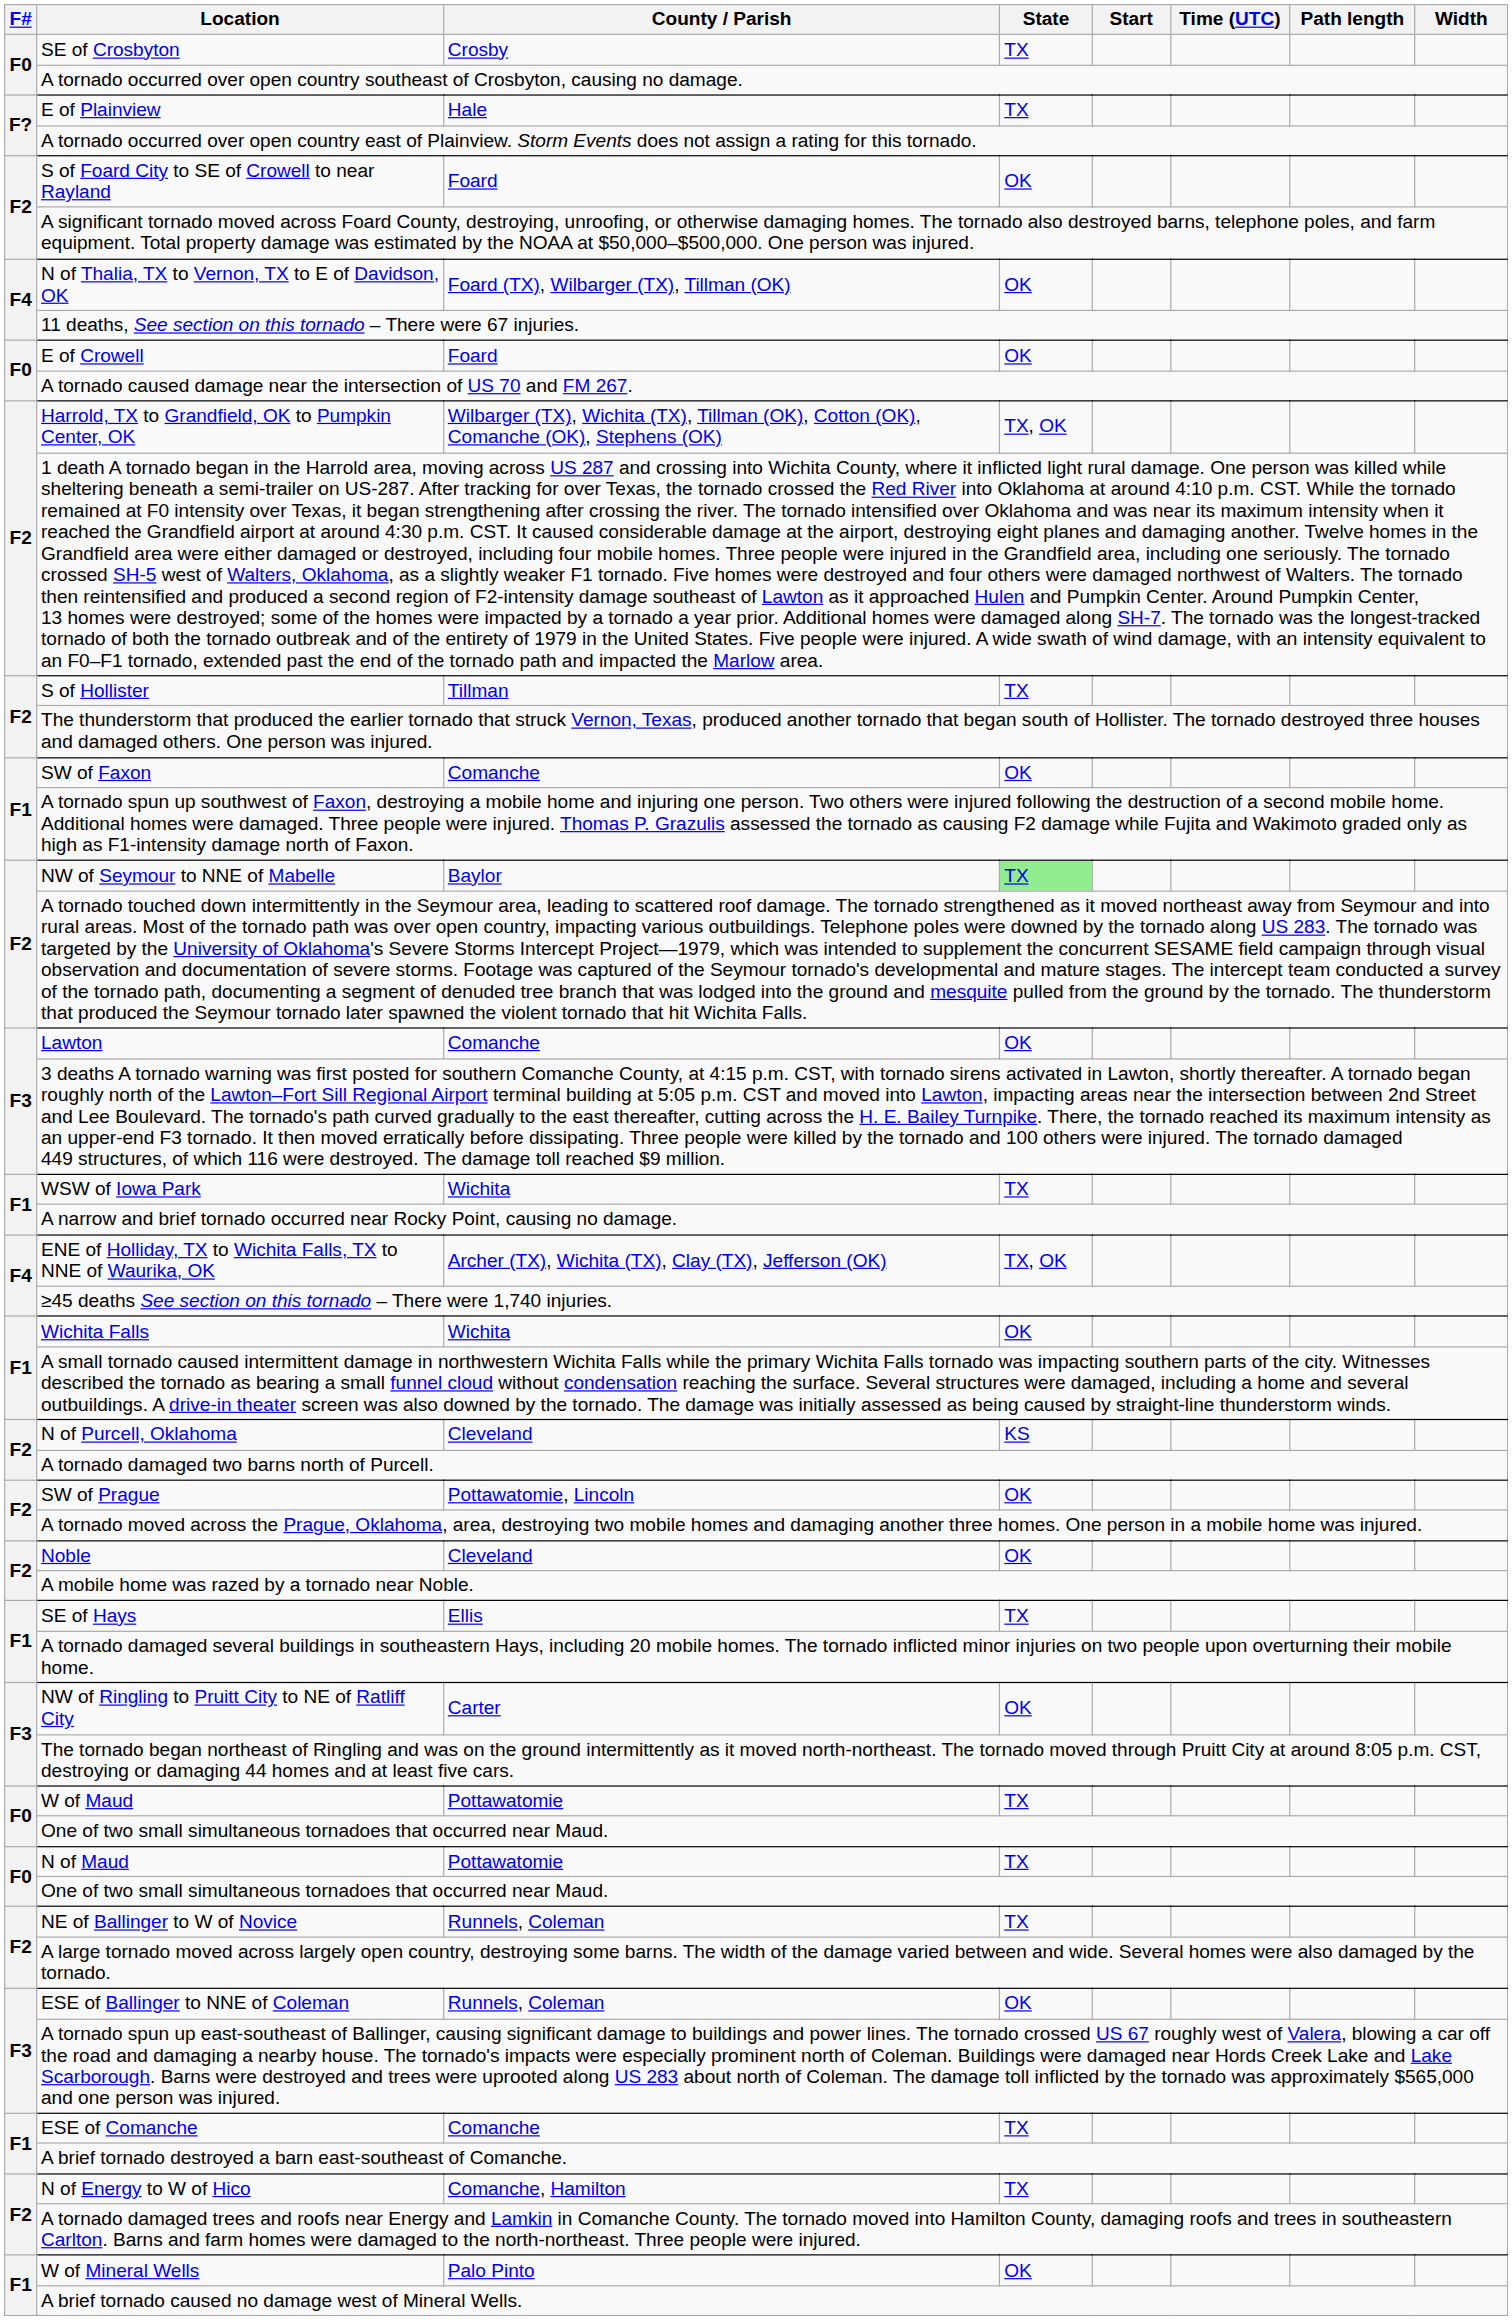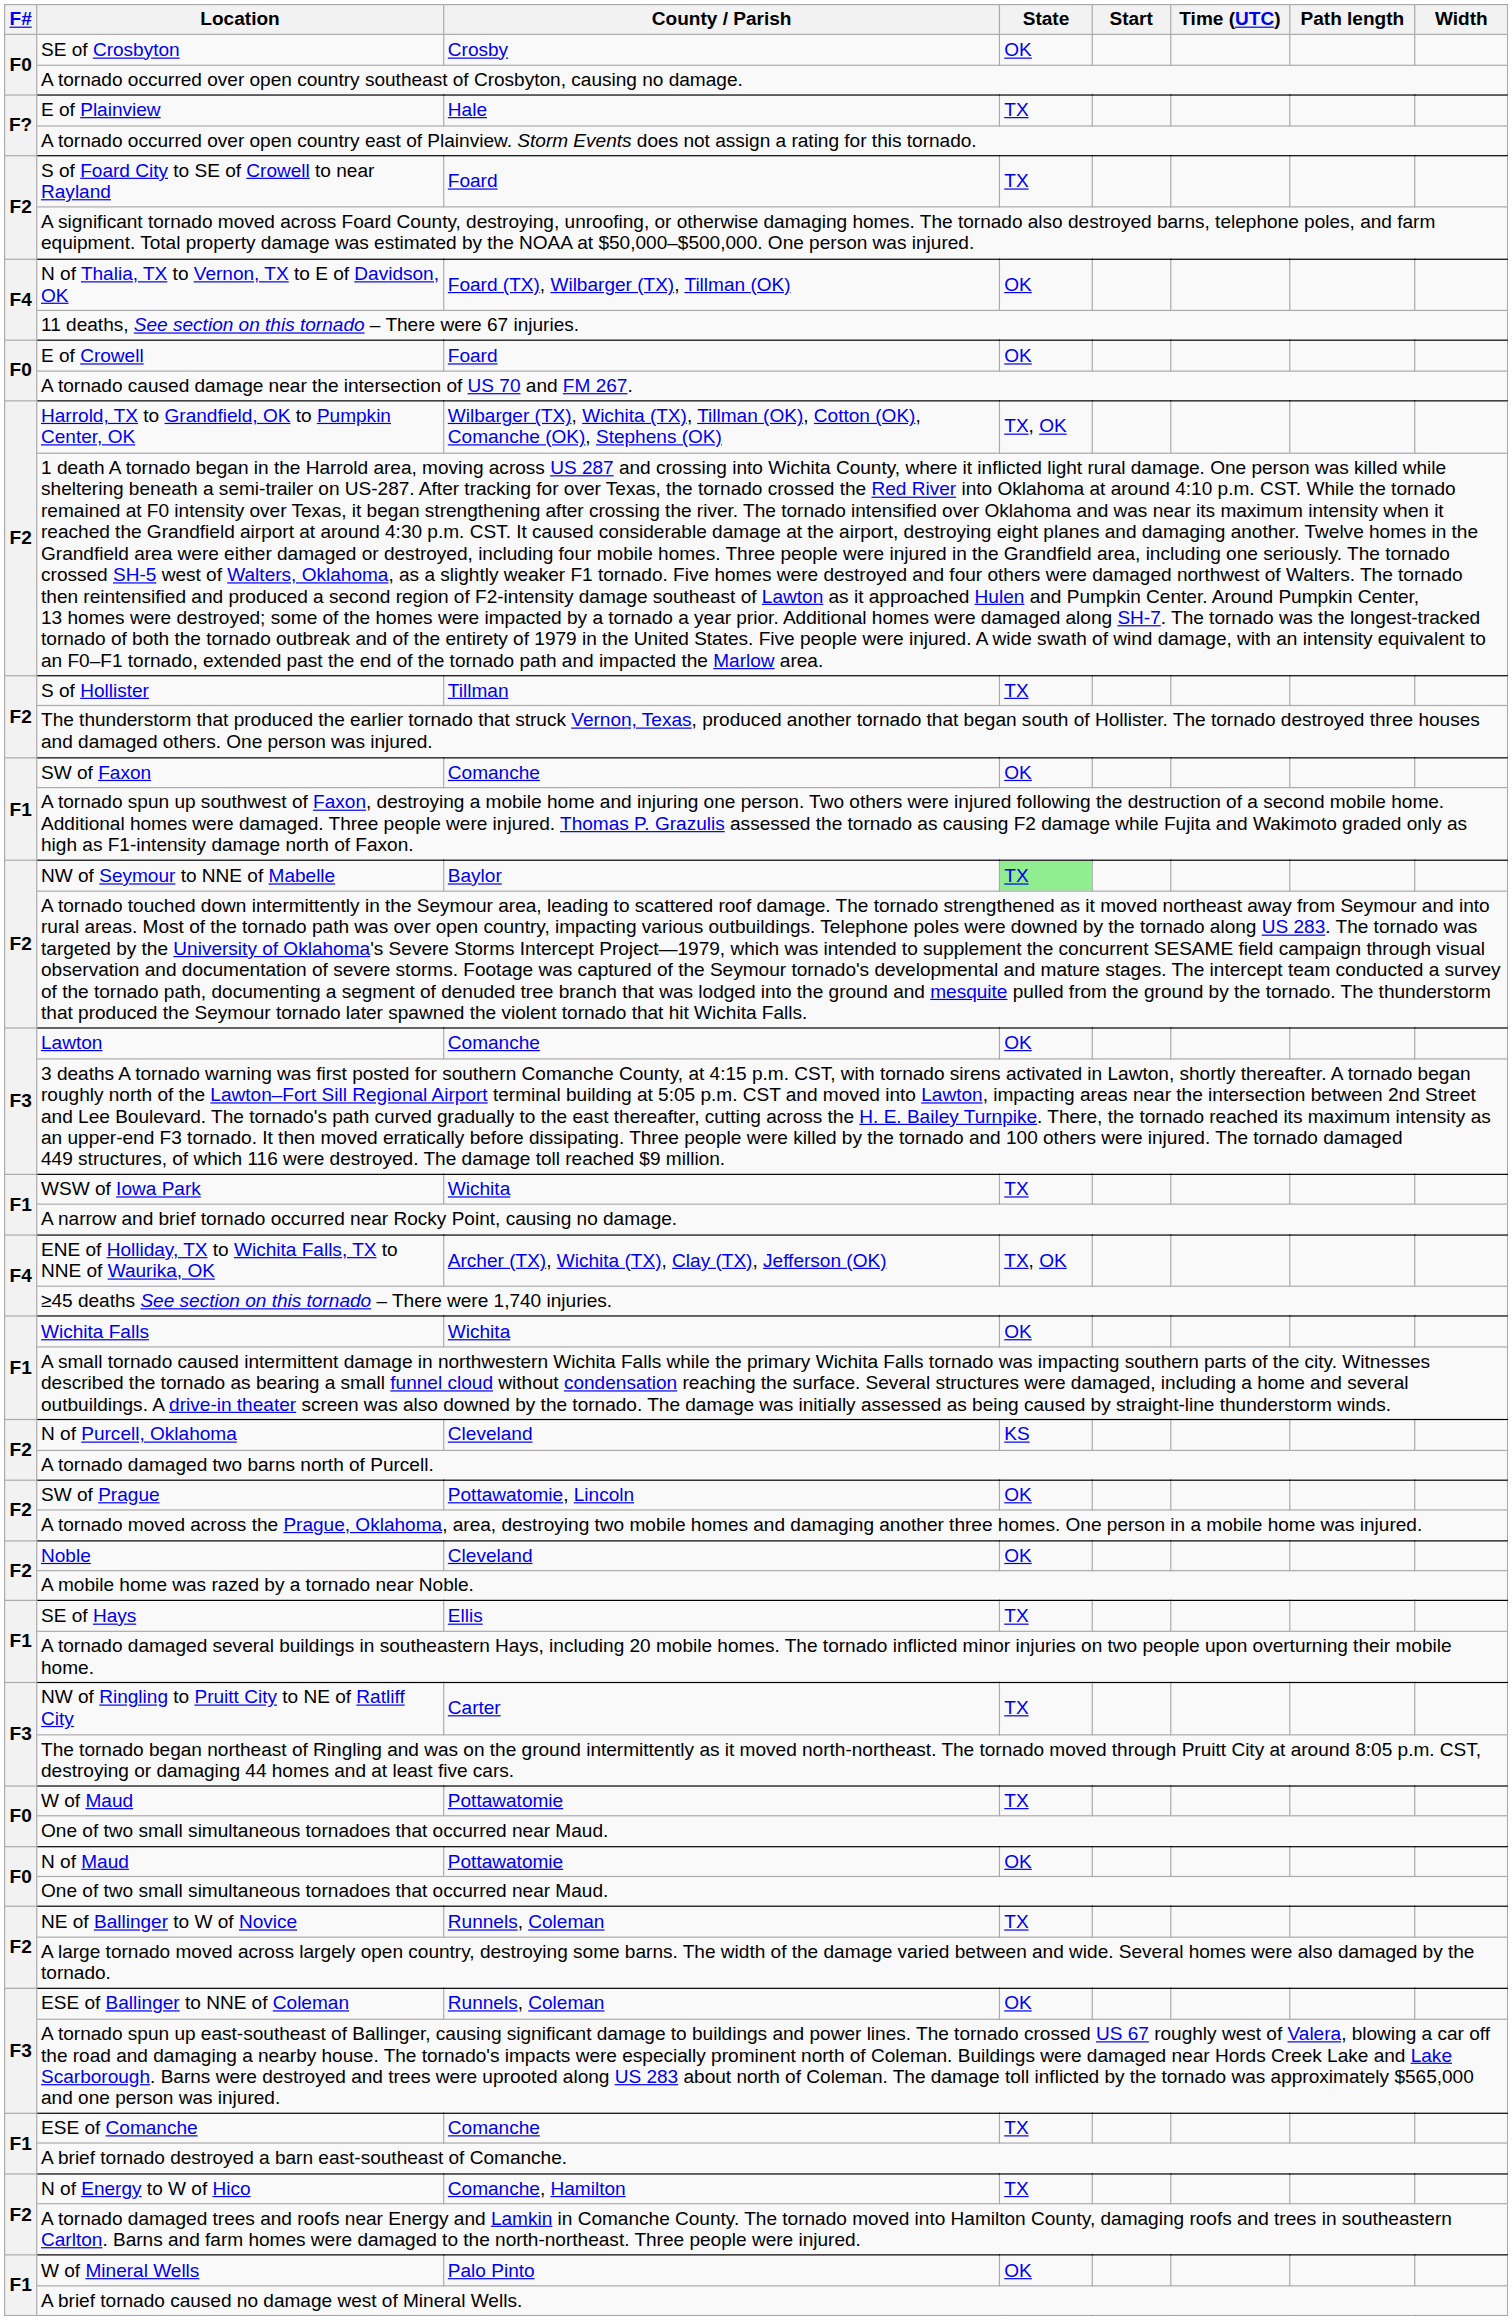(1016, 49) TX -> (1018, 49) OK
(1018, 181) OK -> (1016, 181) TX
(1018, 1708) OK -> (1016, 1708) TX
(1016, 1861) TX -> (1018, 1861) OK
